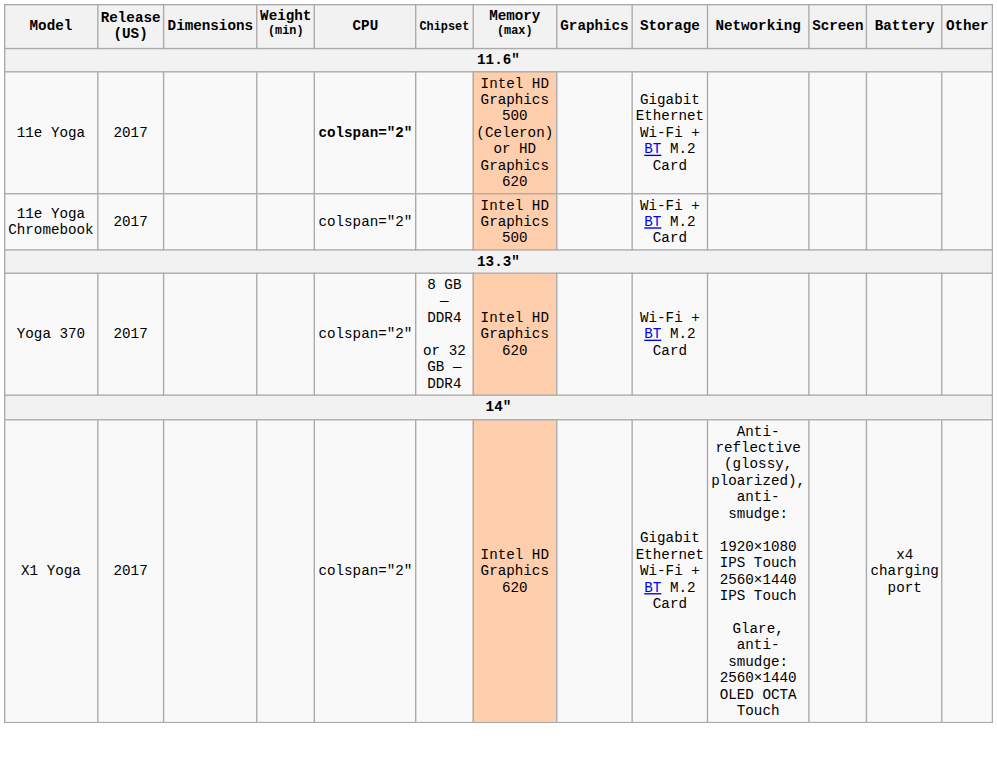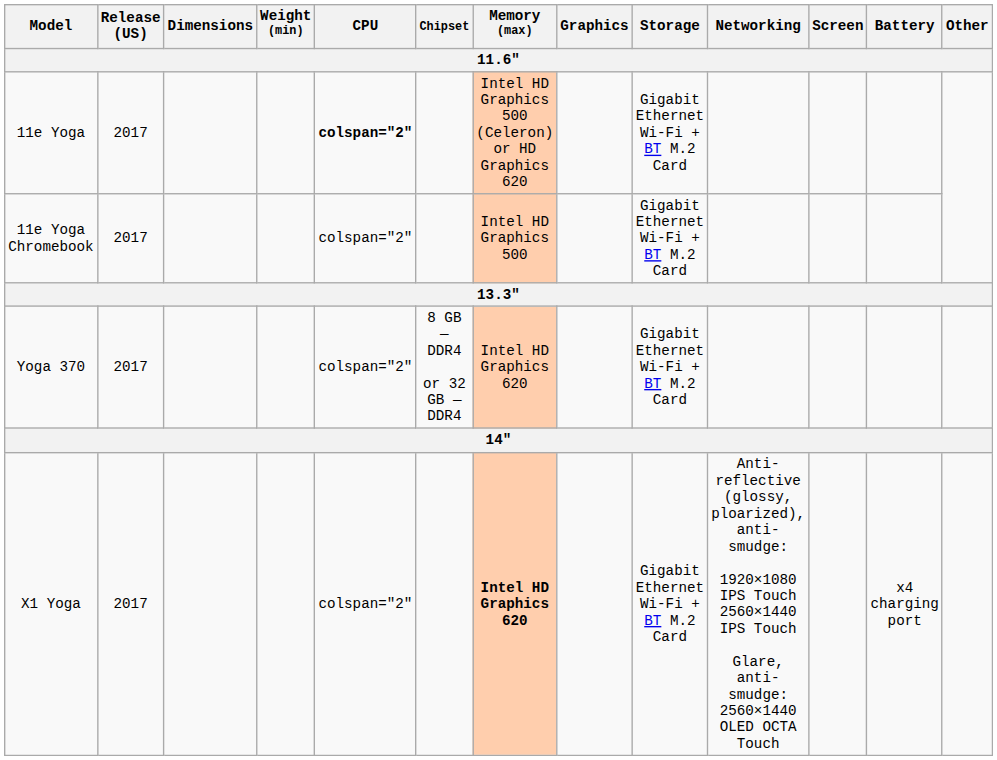(670, 222) Wi-Fi + BT M.2 Card -> (670, 239) Gigabit Ethernet Wi-Fi + BT M.2 Card
(670, 335) Wi-Fi + BT M.2 Card -> (670, 368) Gigabit Ethernet Wi-Fi + BT M.2 Card
(515, 571) normal -> (515, 604) bold
